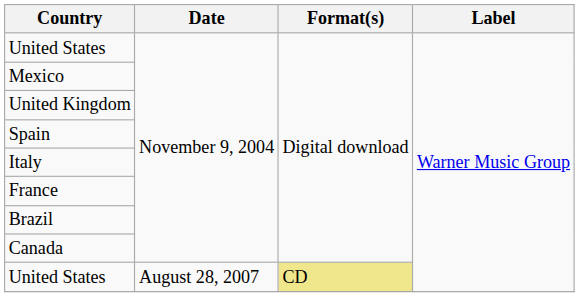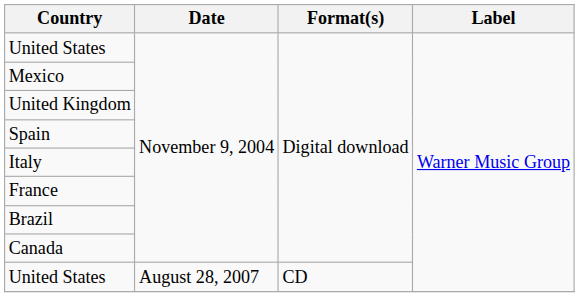(295, 276) khaki background -> (295, 276) no background
